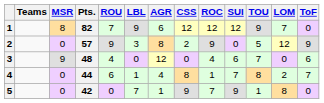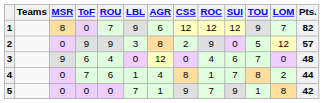columns swapped: (308, 13) <-> (87, 13)
